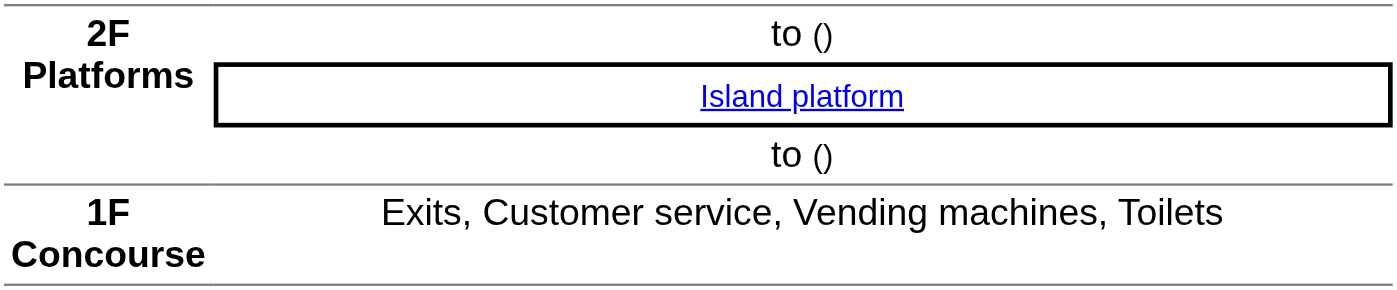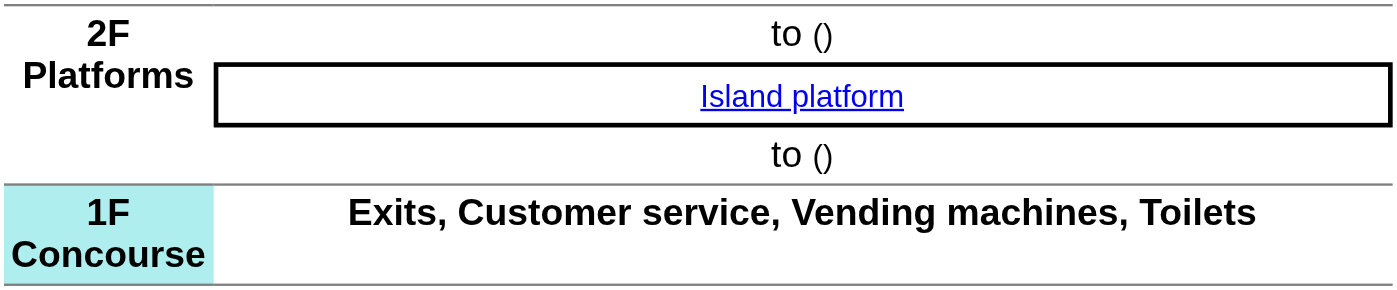(108, 234) no background -> (108, 234) paleturquoise background
(802, 213) normal -> (802, 213) bold
